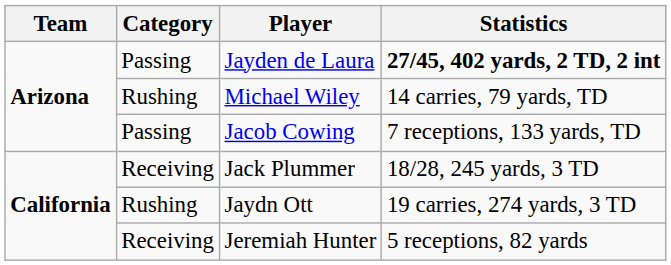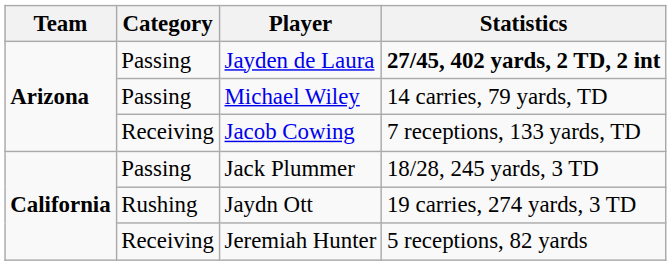(159, 96) Rushing -> (156, 96) Passing
(156, 132) Passing -> (168, 132) Receiving
(168, 168) Receiving -> (156, 168) Passing
